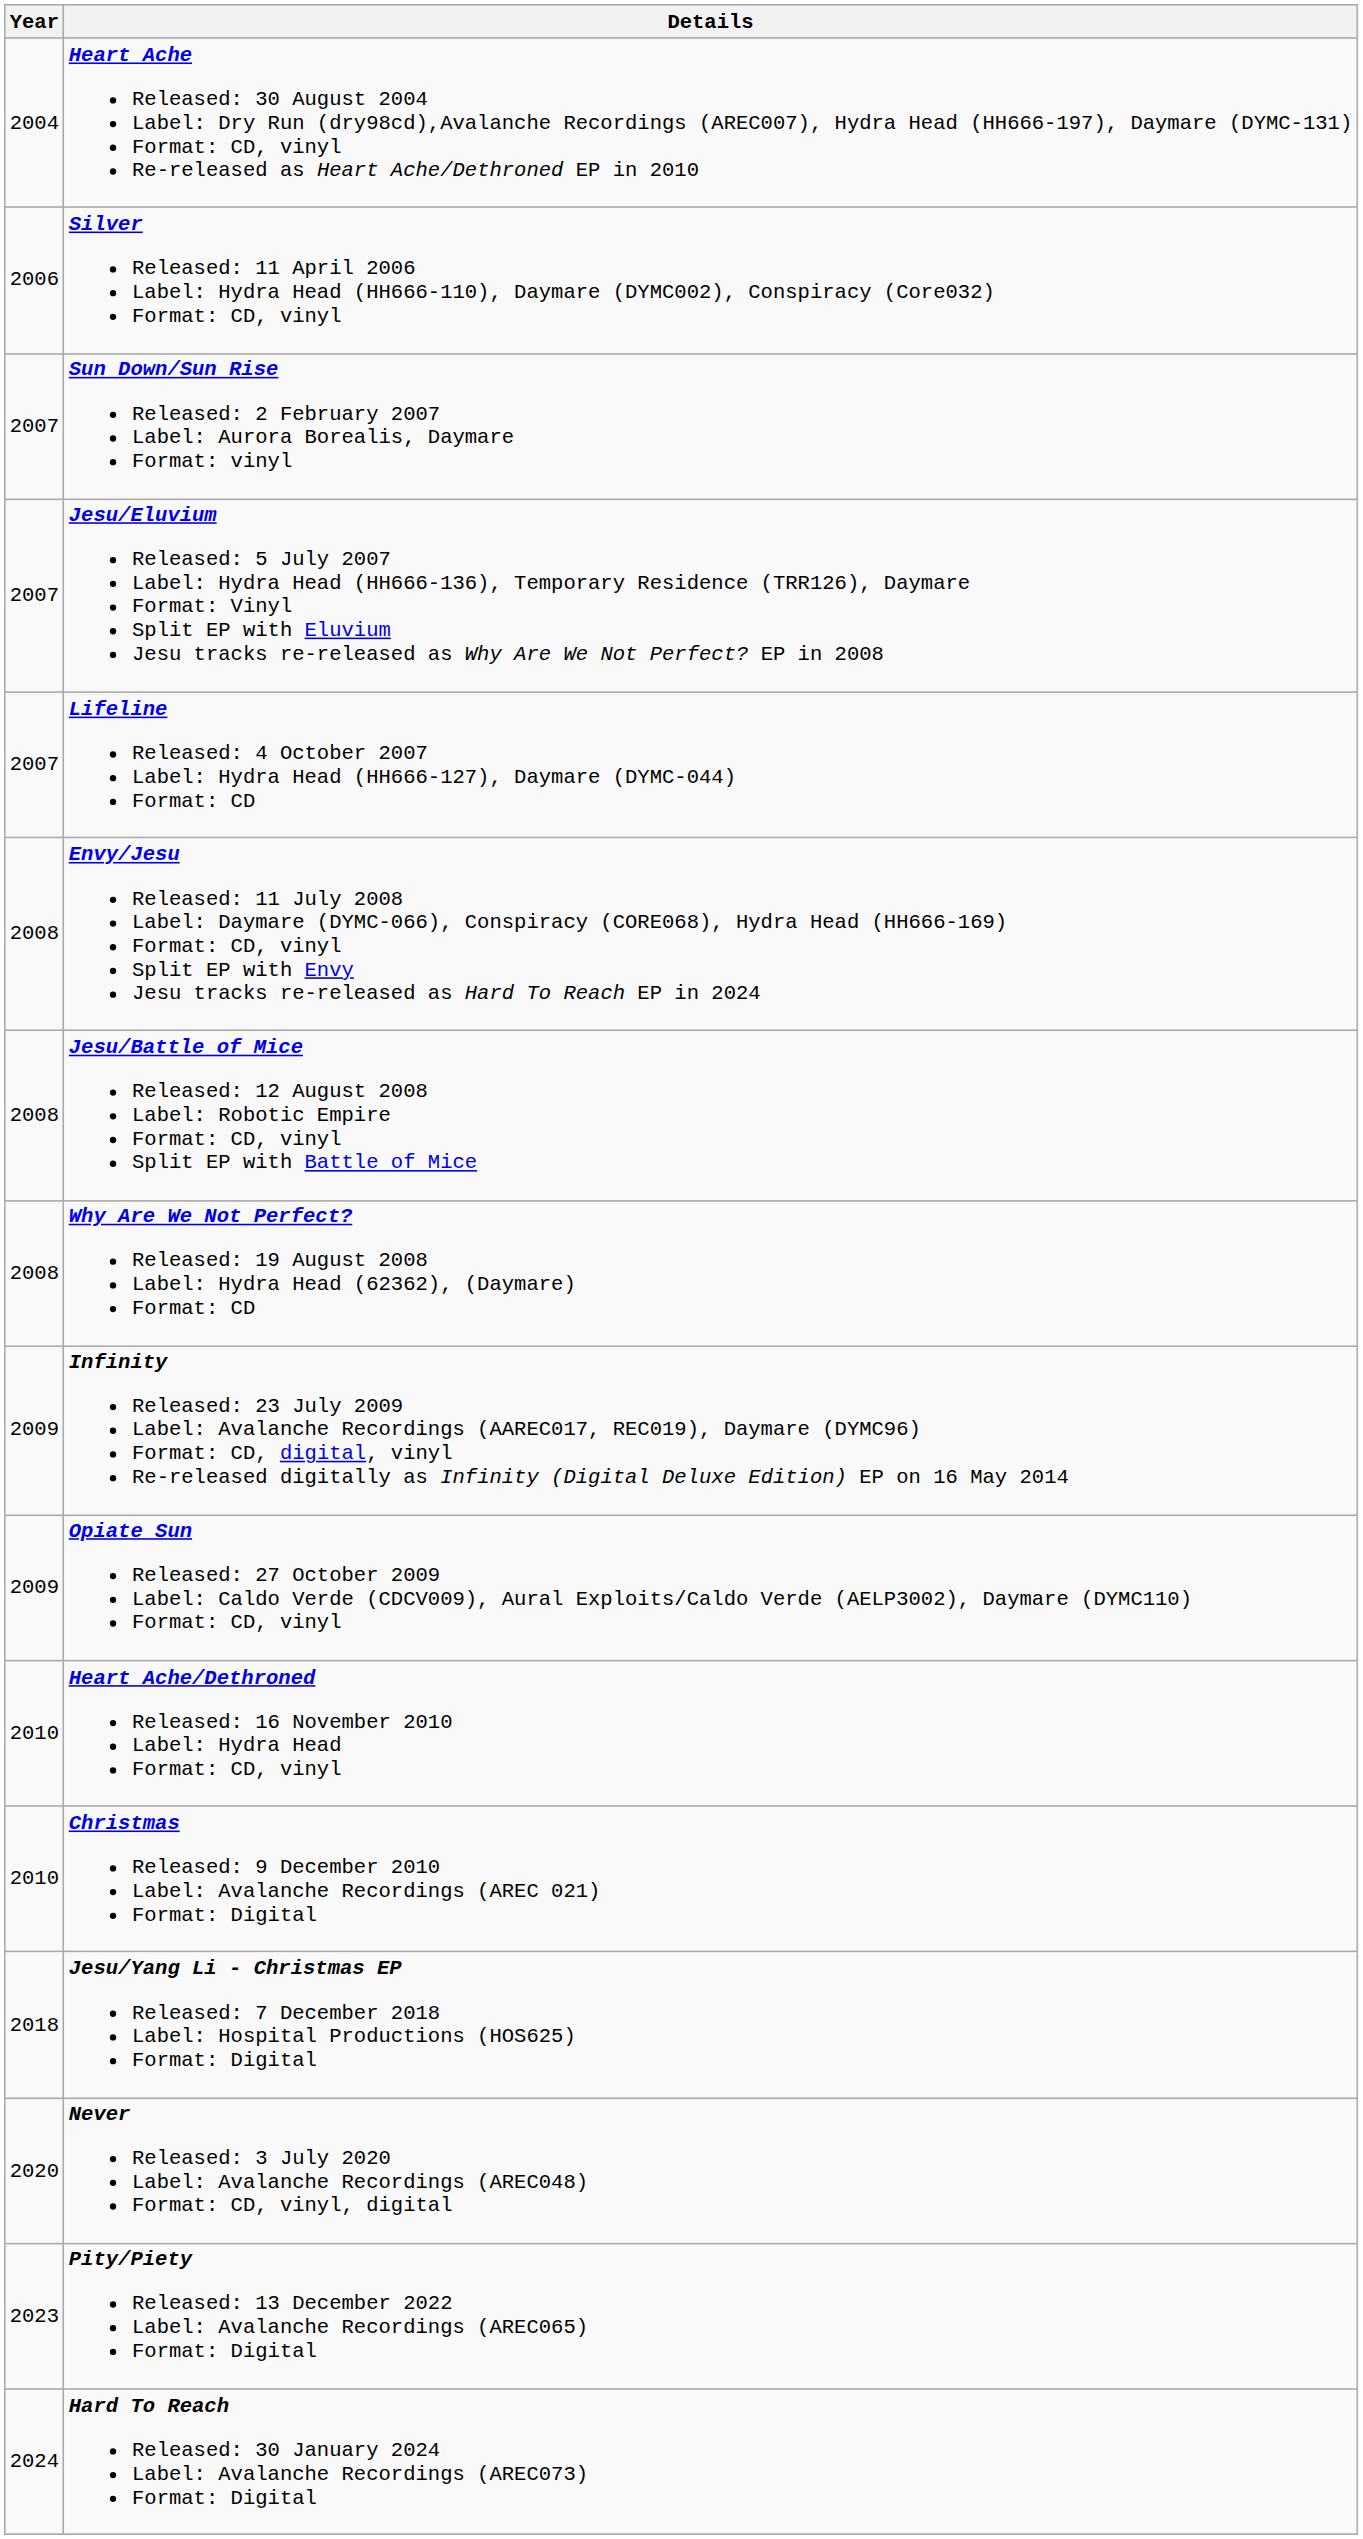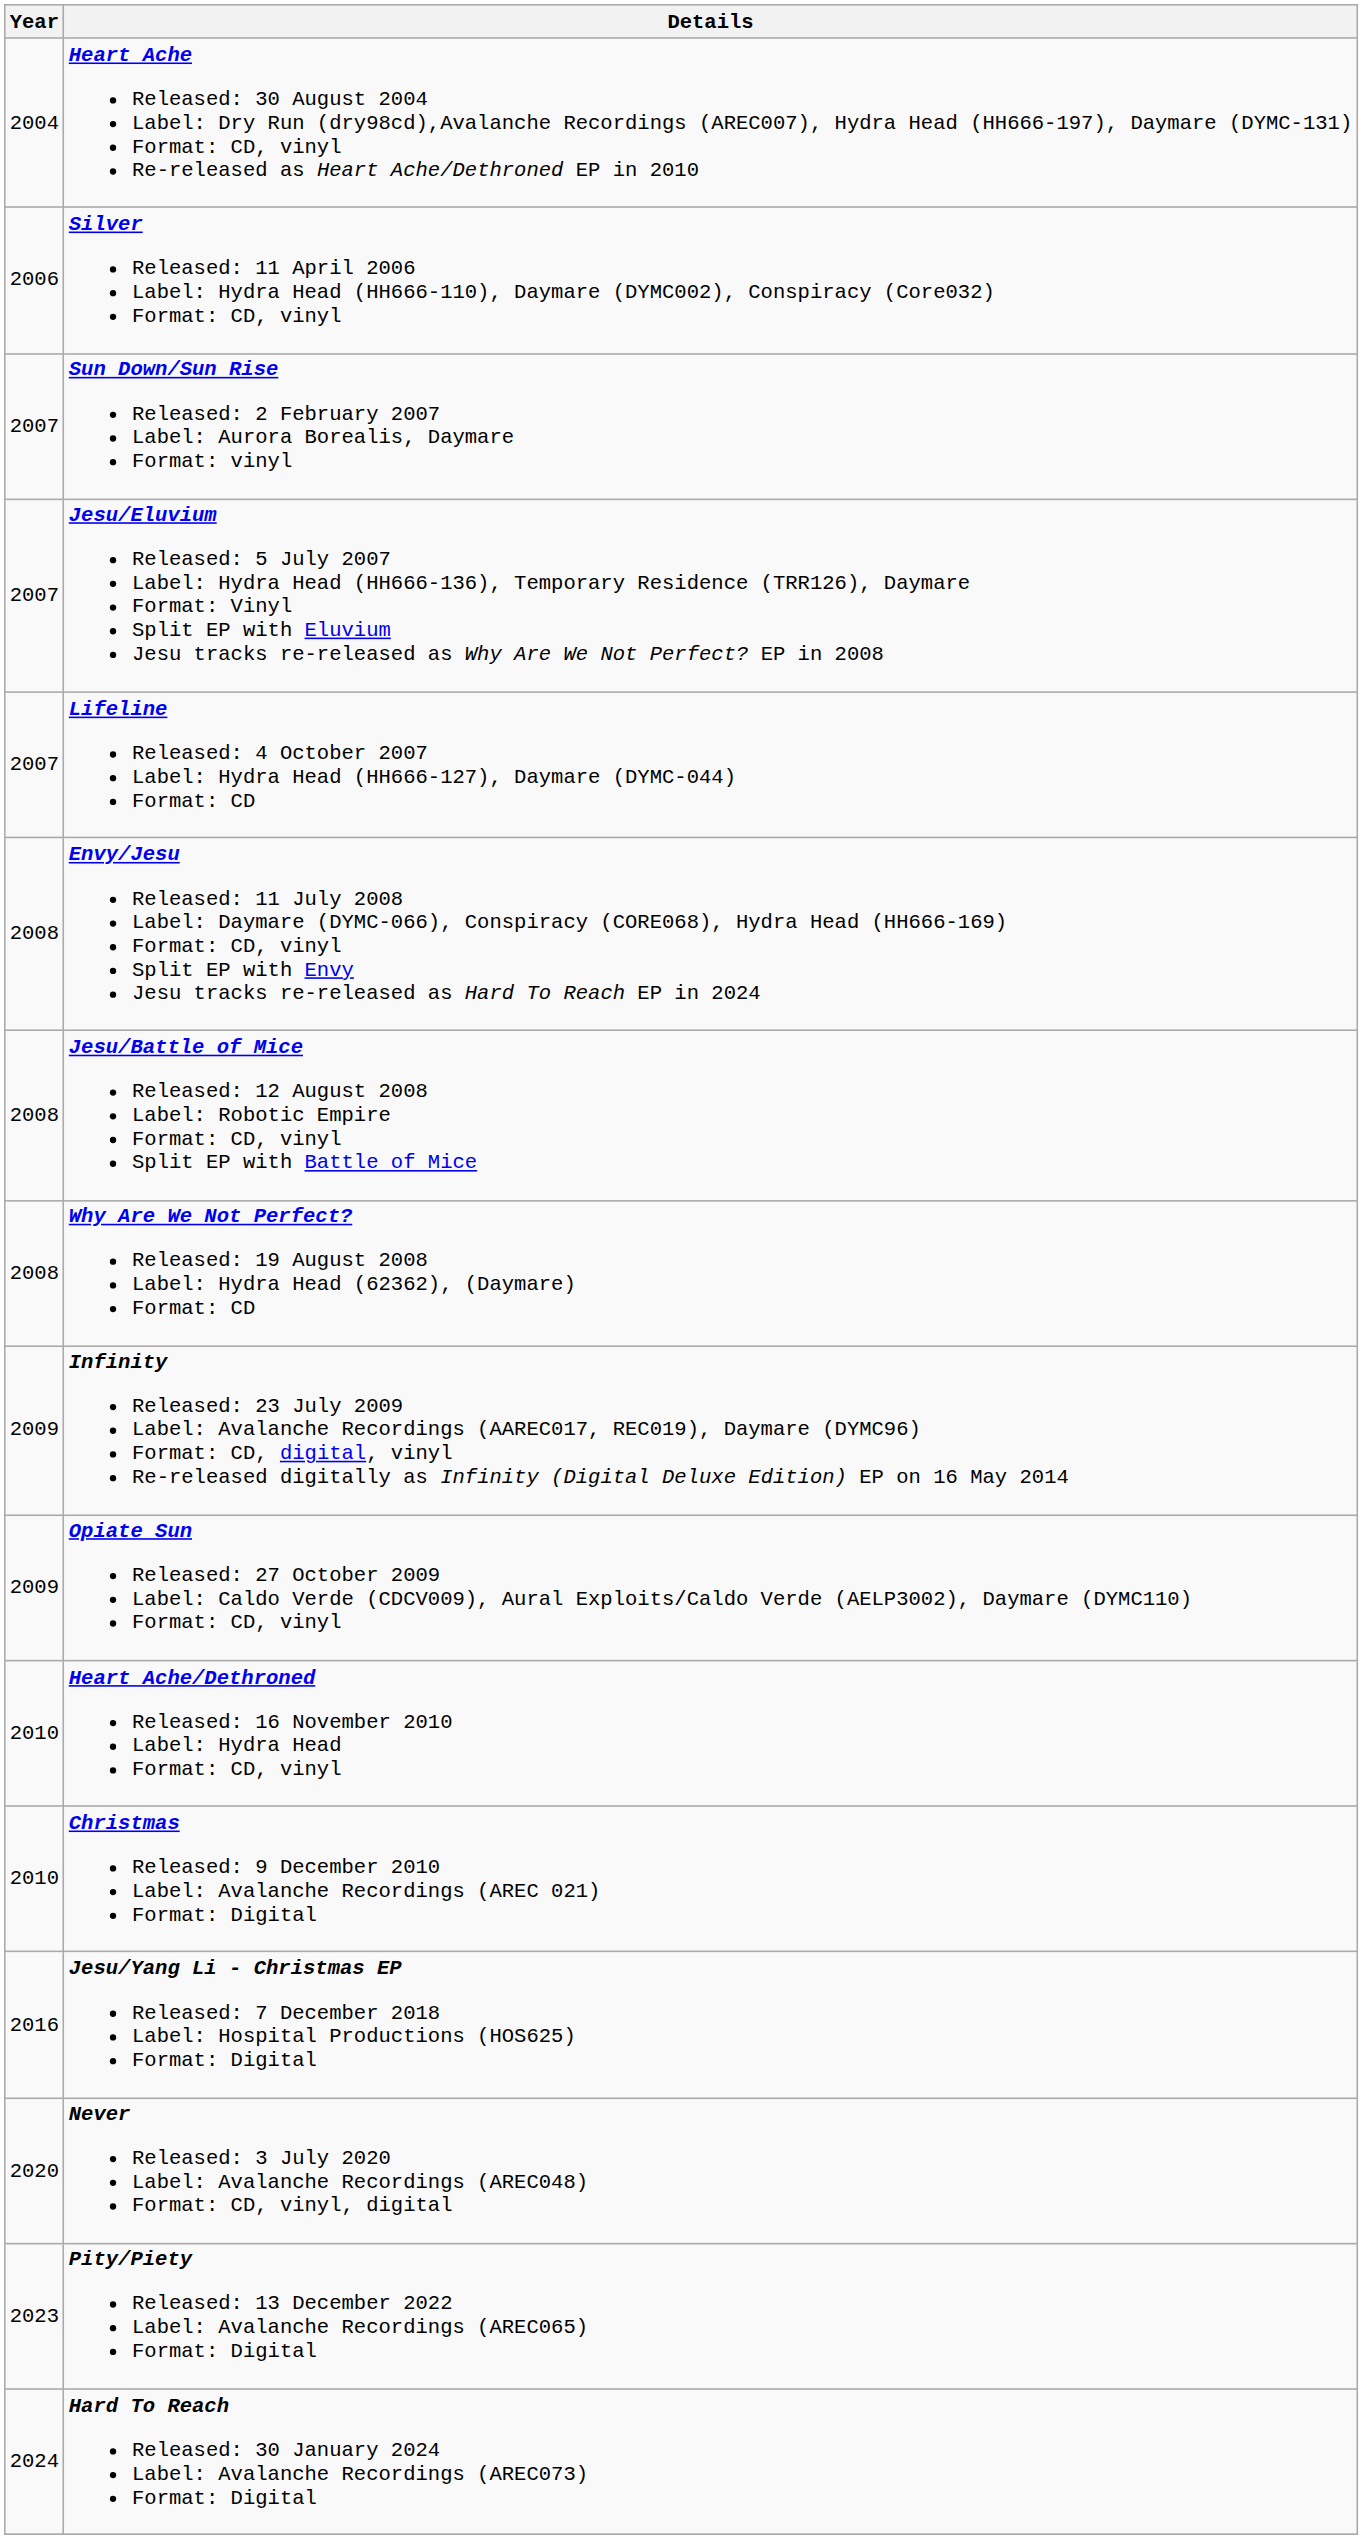(34, 2025) 2018 -> (34, 2025) 2016
